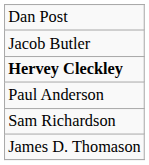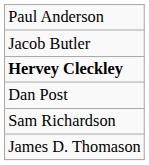(38, 17) Dan Post -> (56, 17) Paul Anderson
(56, 95) Paul Anderson -> (38, 95) Dan Post
